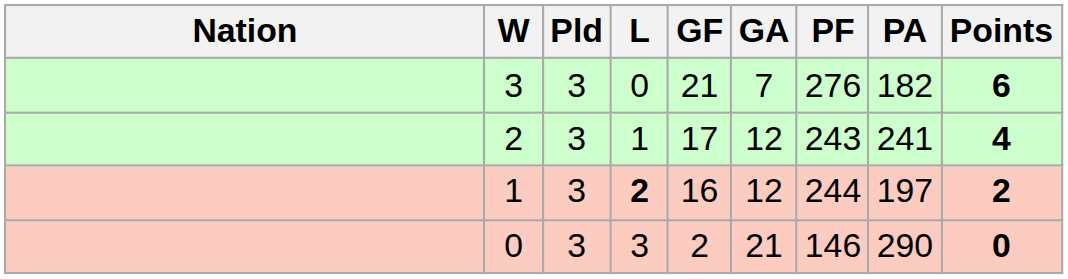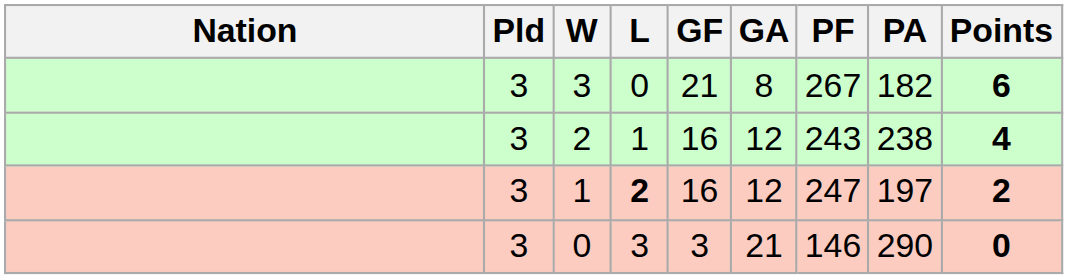columns swapped: (577, 31) <-> (514, 31)
(764, 84) 7 -> (764, 84) 8
(833, 84) 276 -> (833, 84) 267
(700, 138) 17 -> (700, 138) 16
(905, 138) 241 -> (905, 138) 238
(833, 191) 244 -> (833, 191) 247
(700, 245) 2 -> (700, 245) 3
